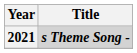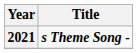(86, 37) lightgrey background -> (86, 37) no background
